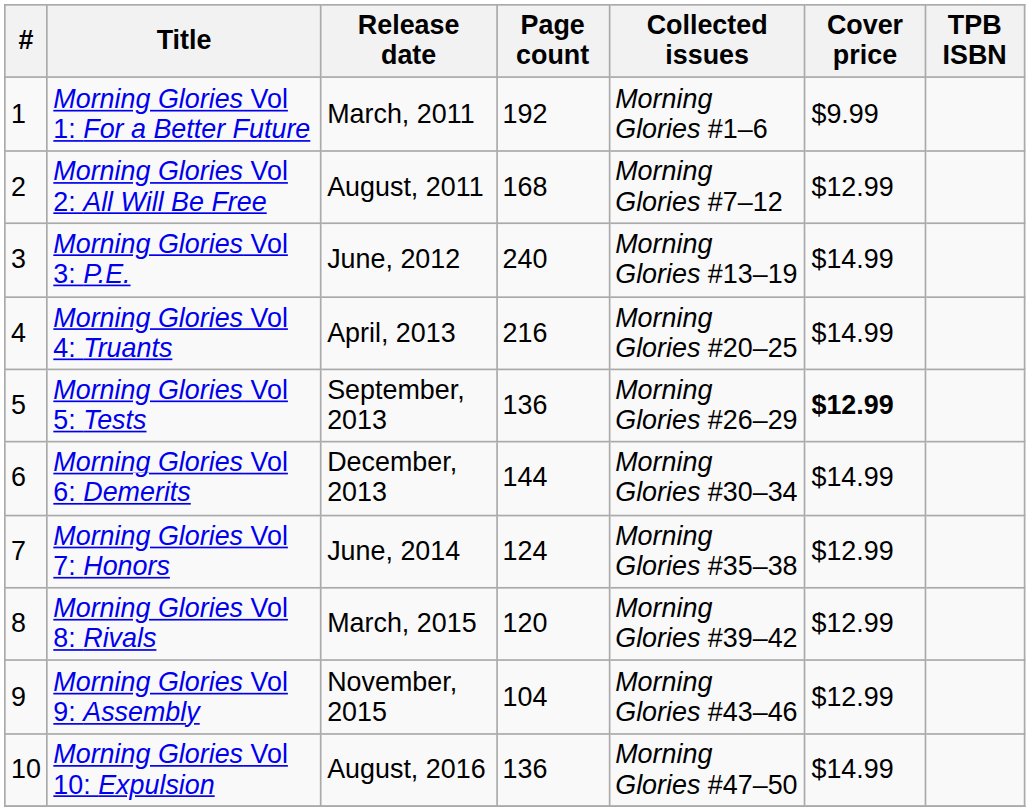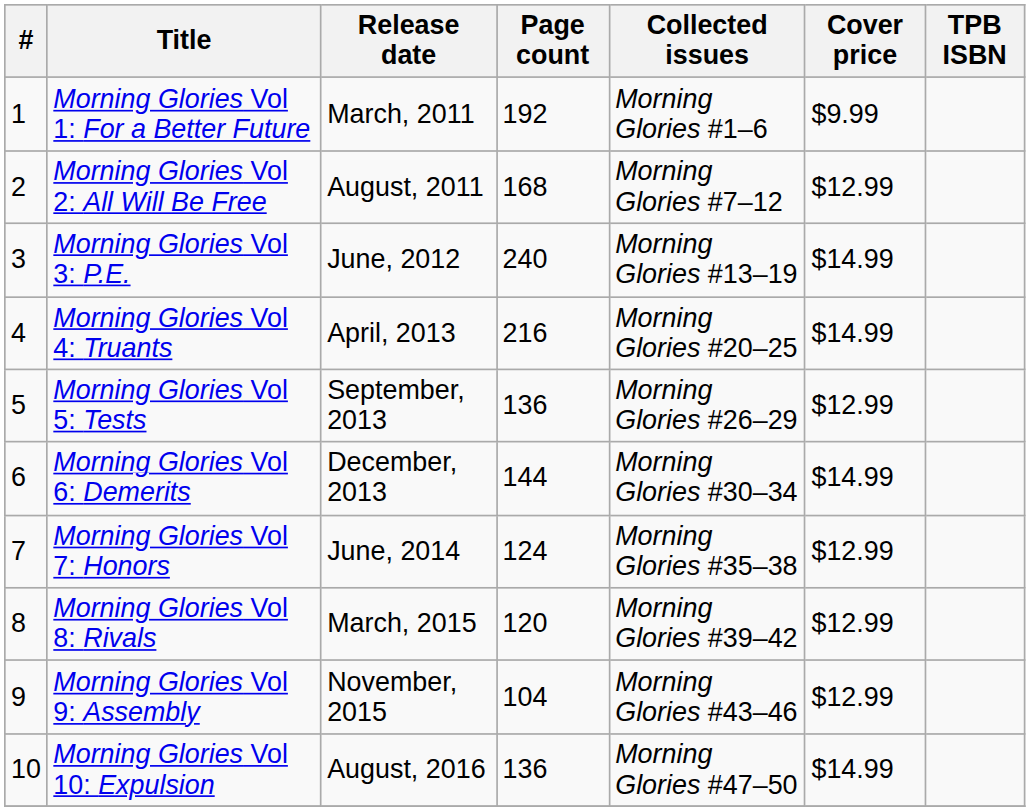(853, 405) bold -> (853, 405) normal
